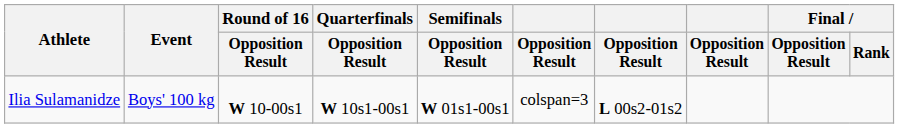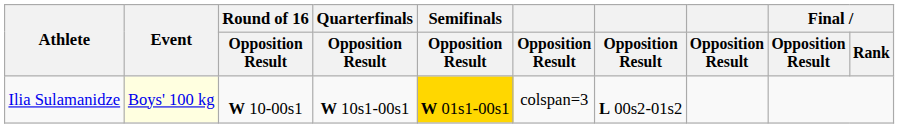(171, 99) no background -> (171, 99) lightyellow background
(465, 109) no background -> (465, 109) gold background
